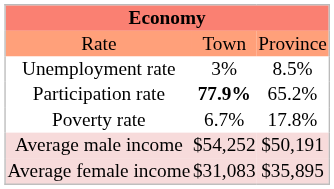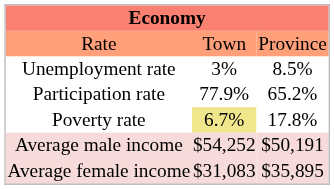(224, 94) bold -> (224, 94) normal
(224, 119) no background -> (224, 119) khaki background
